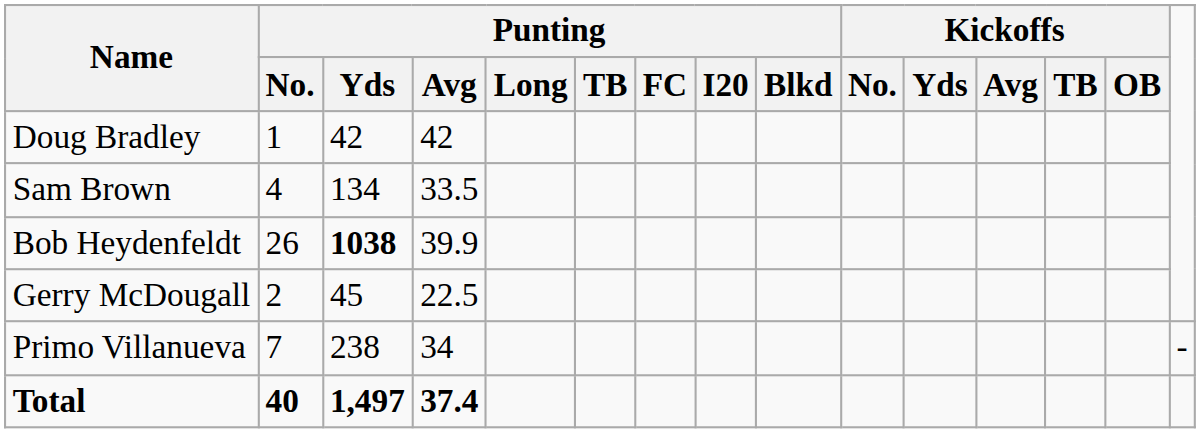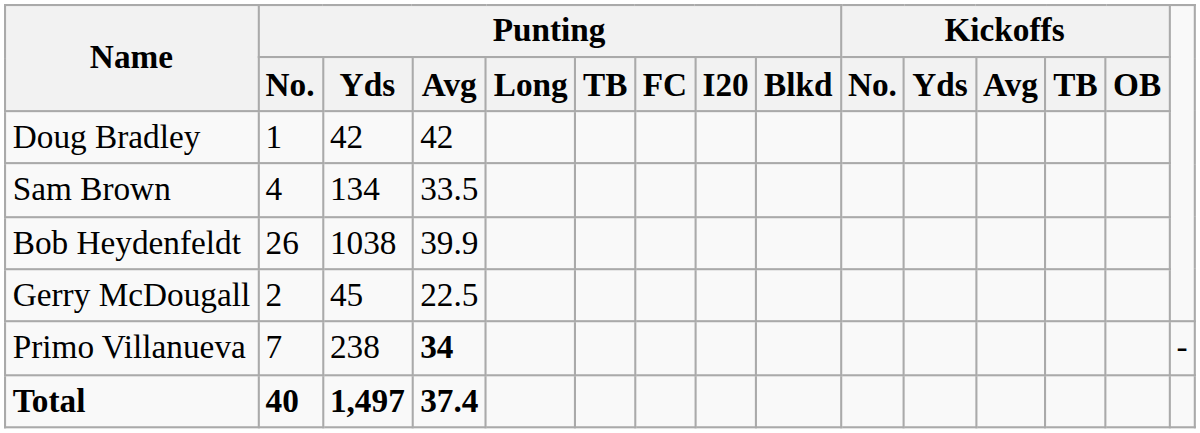(363, 242) bold -> (363, 242) normal
(437, 347) normal -> (437, 347) bold
